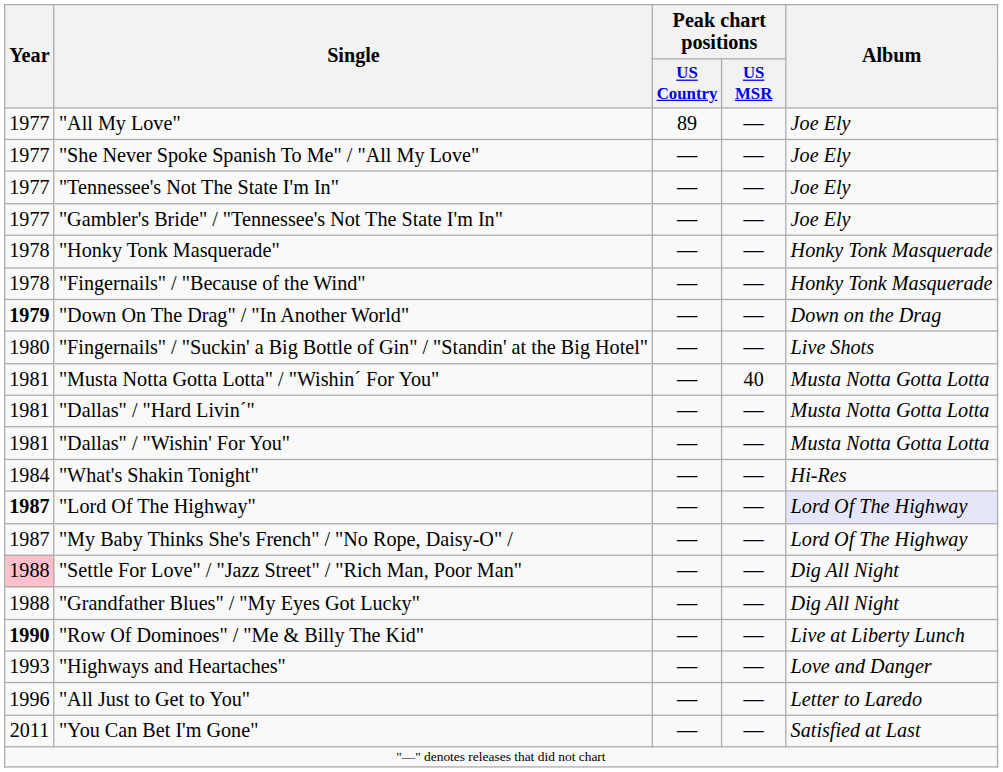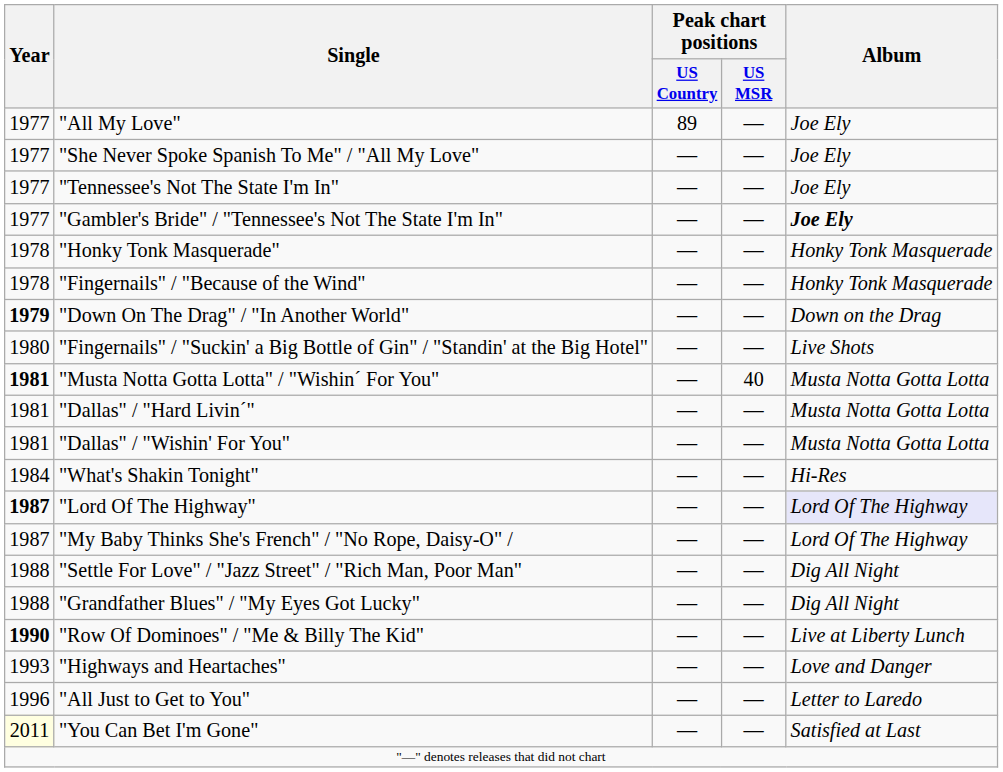(821, 219) normal -> (822, 219) bold
(29, 379) normal -> (29, 379) bold
(29, 571) pink background -> (29, 571) no background
(29, 730) no background -> (29, 730) lightyellow background
